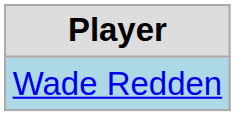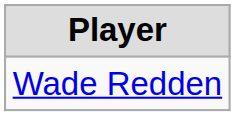(117, 82) lightblue background -> (117, 82) no background
